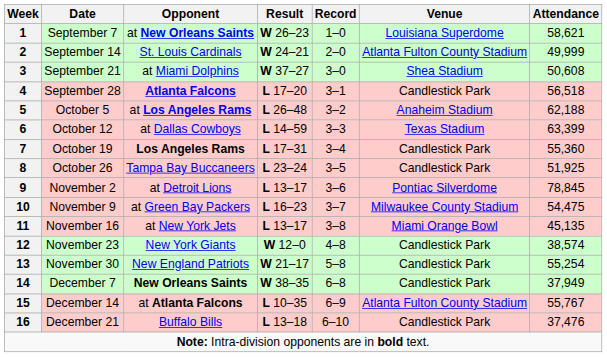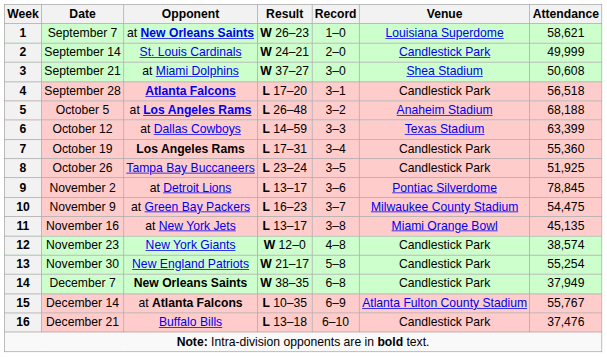(445, 52) Atlanta Fulton County Stadium -> (445, 52) Candlestick Park
(566, 110) 62,188 -> (566, 110) 68,188
